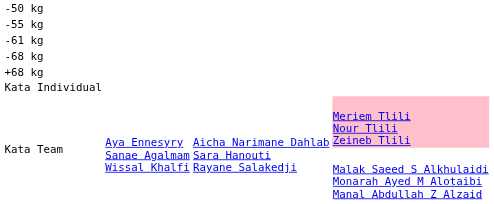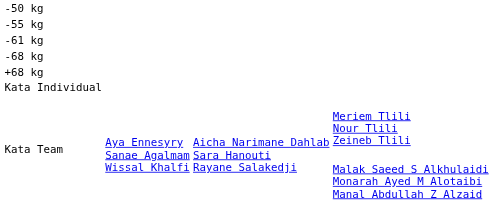(372, 128) pink background -> (372, 128) no background
